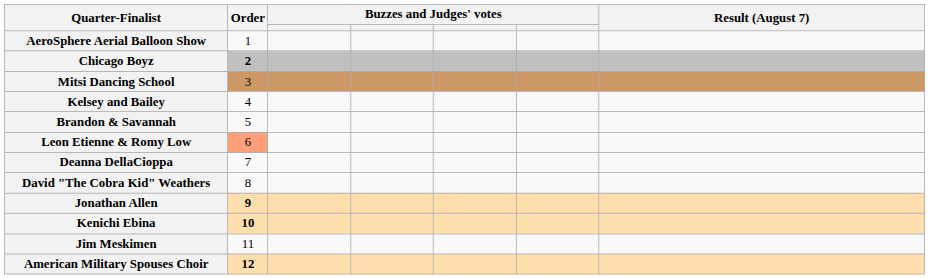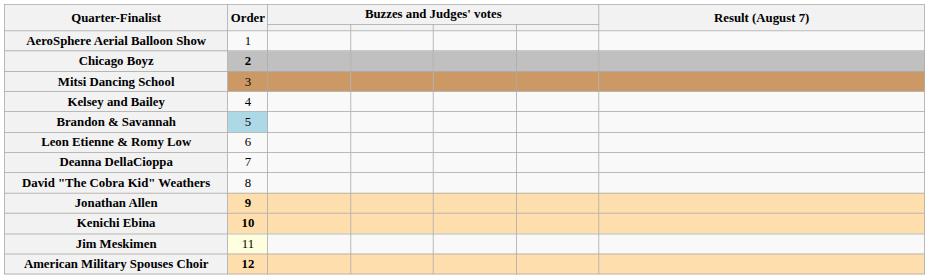(248, 122) no background -> (248, 122) lightblue background
(248, 142) lightsalmon background -> (248, 142) no background
(248, 243) no background -> (248, 243) lightyellow background
